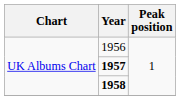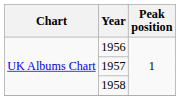(113, 66) bold -> (113, 66) normal
(113, 85) bold -> (113, 85) normal
